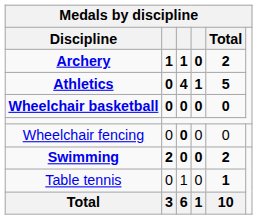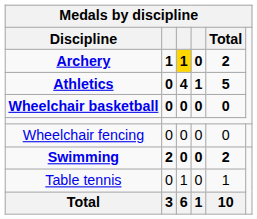(184, 61) no background -> (184, 61) gold background
(184, 135) bold -> (184, 135) normal
(226, 180) bold -> (226, 180) normal
